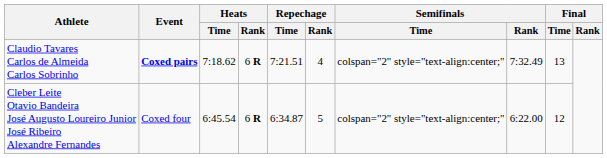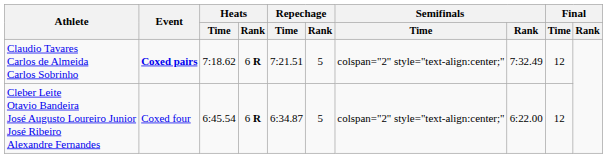(320, 61) 4 -> (320, 61) 5
(559, 61) 13 -> (559, 61) 12
